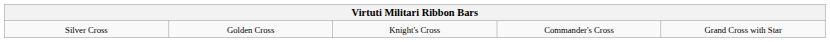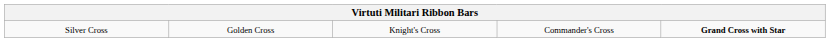(743, 29) normal -> (743, 29) bold
